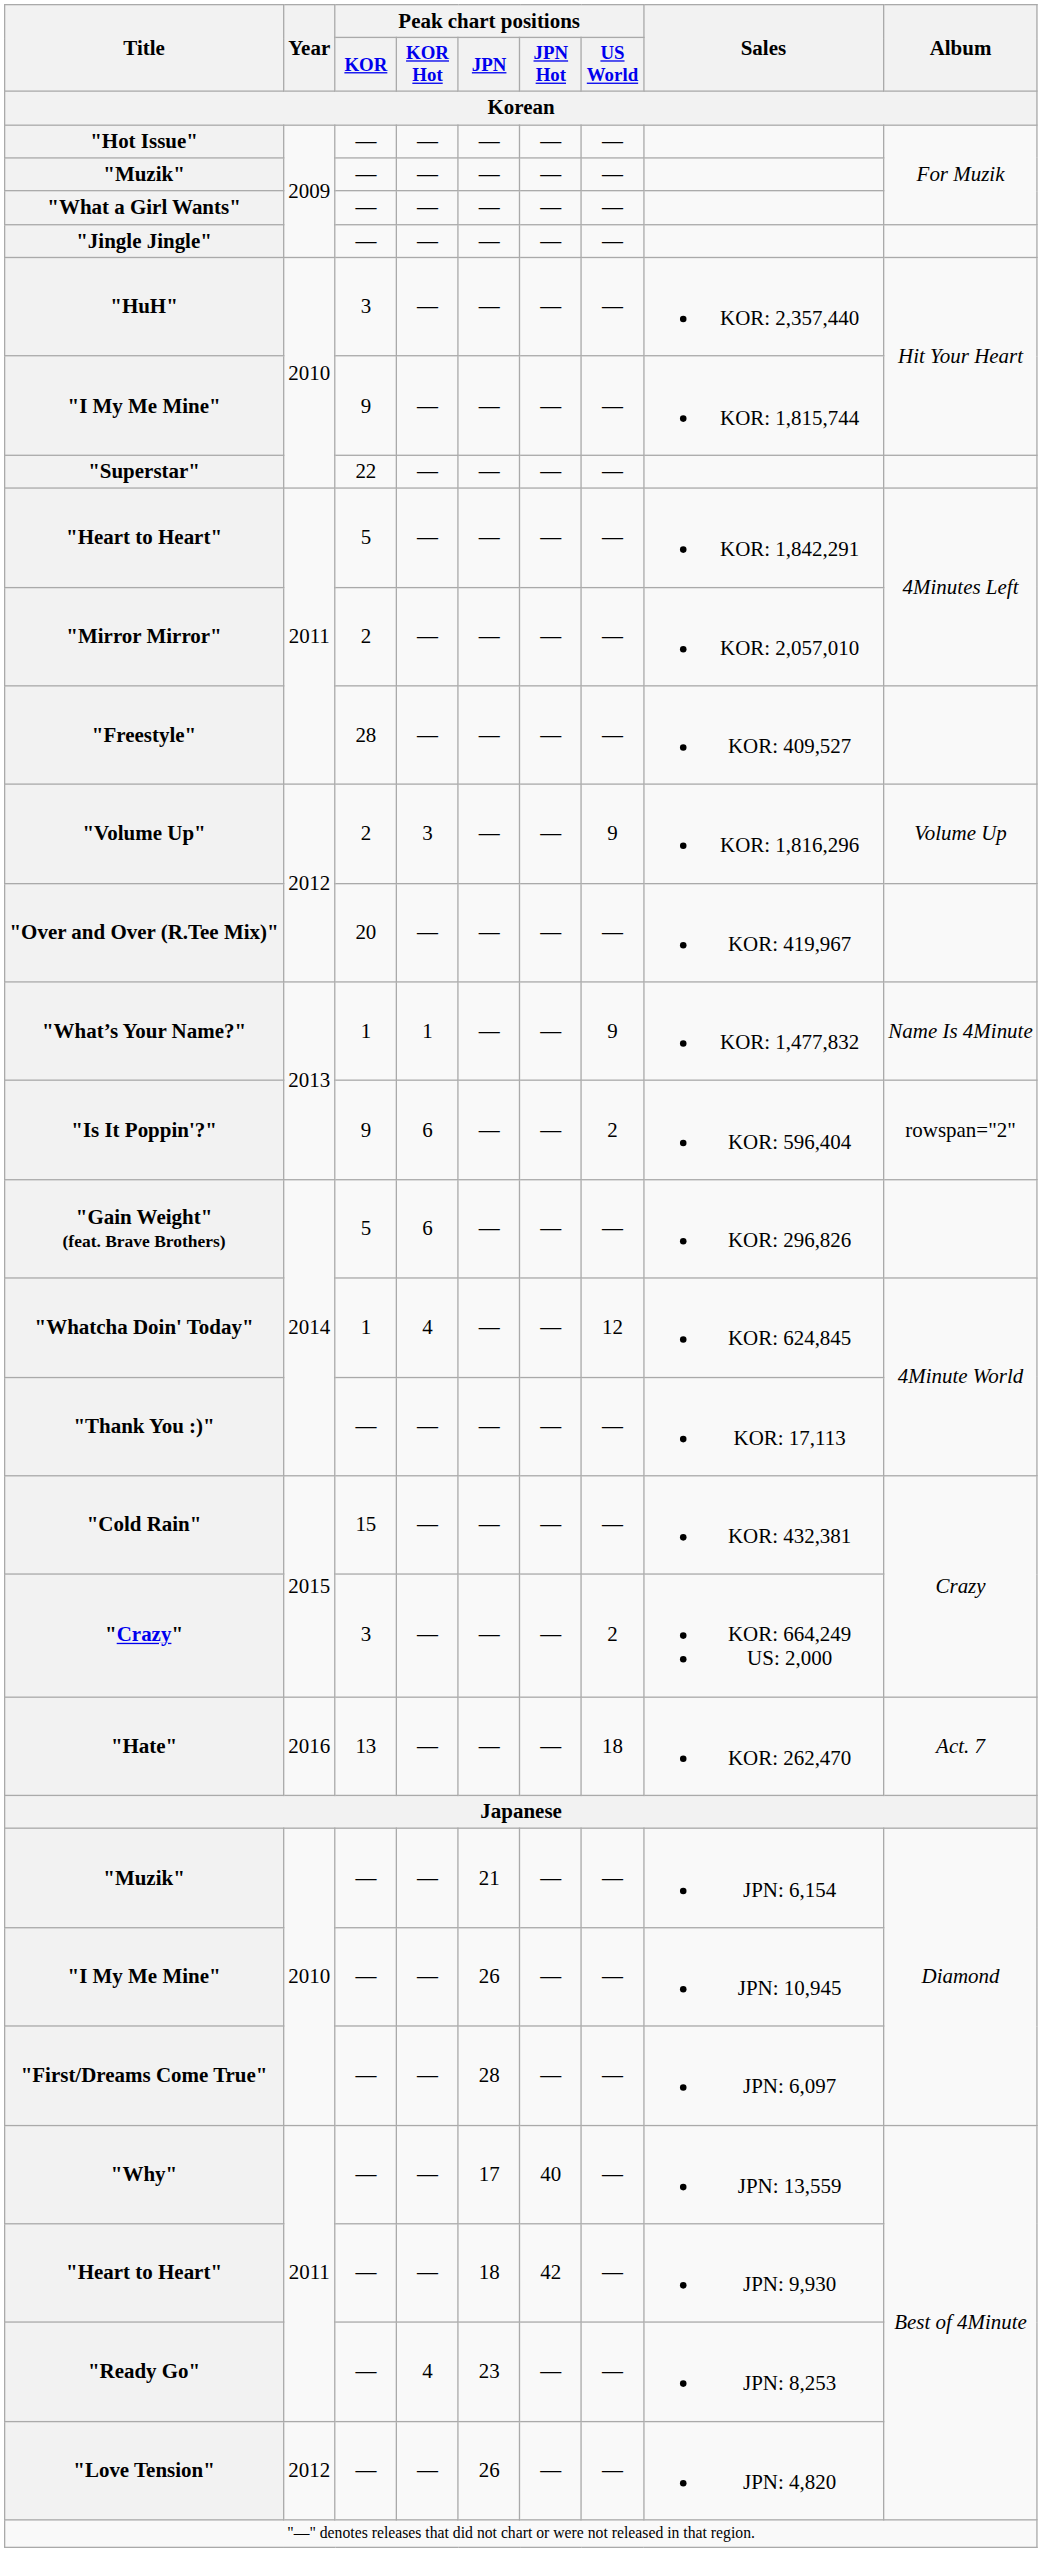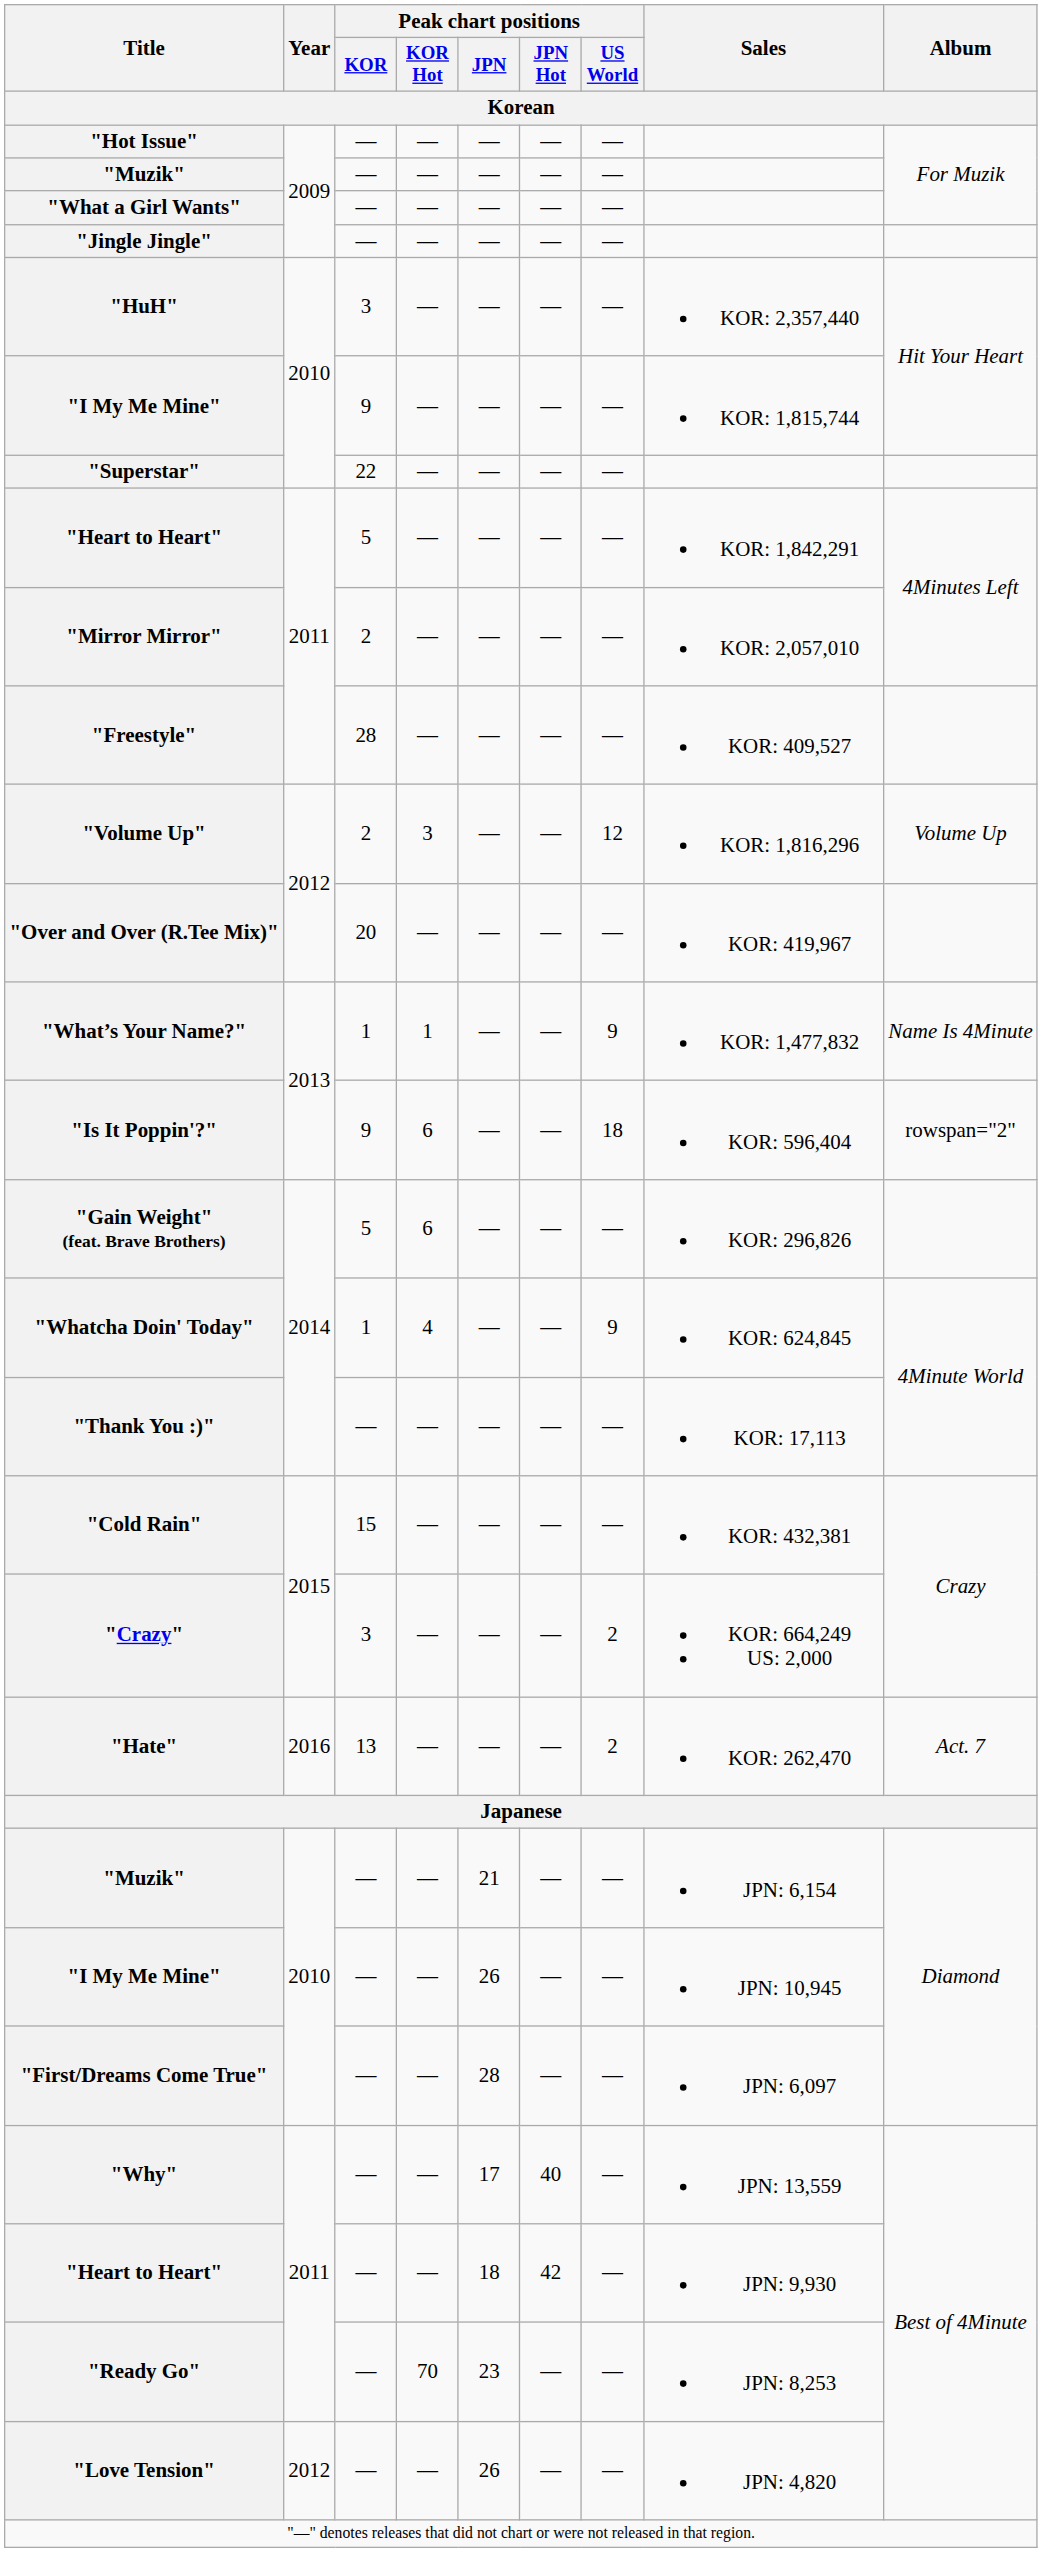(612, 833) 9 -> (612, 833) 12
(612, 1129) 2 -> (612, 1129) 18
(612, 1327) 12 -> (612, 1327) 9
(612, 1745) 18 -> (612, 1745) 2
(428, 2371) 4 -> (428, 2371) 70
